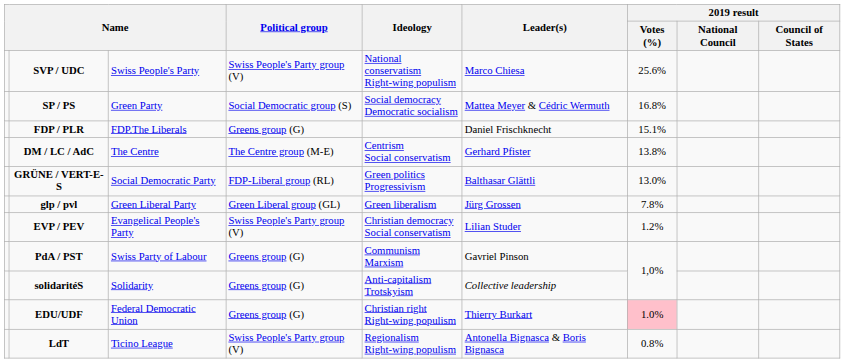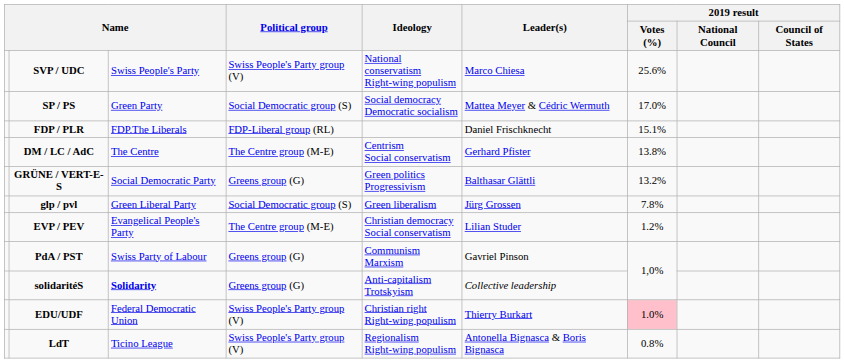(652, 106) 16.8% -> (652, 106) 17.0%
(266, 129) Greens group (G) -> (281, 129) FDP-Liberal group (RL)
(281, 181) FDP-Liberal group (RL) -> (266, 181) Greens group (G)
(652, 181) 13.0% -> (652, 181) 13.2%
(284, 204) Green Liberal group (GL) -> (290, 204) Social Democratic group (S)
(286, 227) Swiss People's Party group (V) -> (281, 227) The Centre group (M-E)
(132, 285) normal -> (134, 285) bold
(266, 314) Greens group (G) -> (286, 314) Swiss People's Party group (V)
